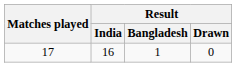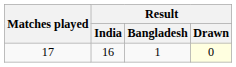(211, 52) no background -> (211, 52) lightyellow background
